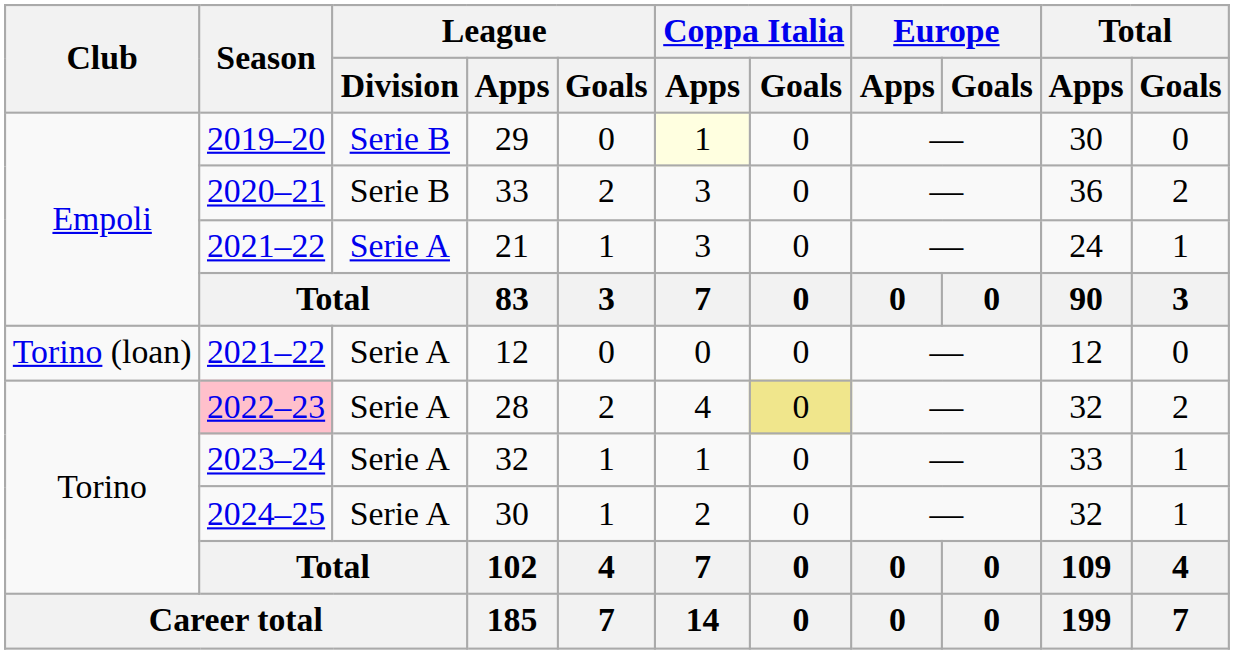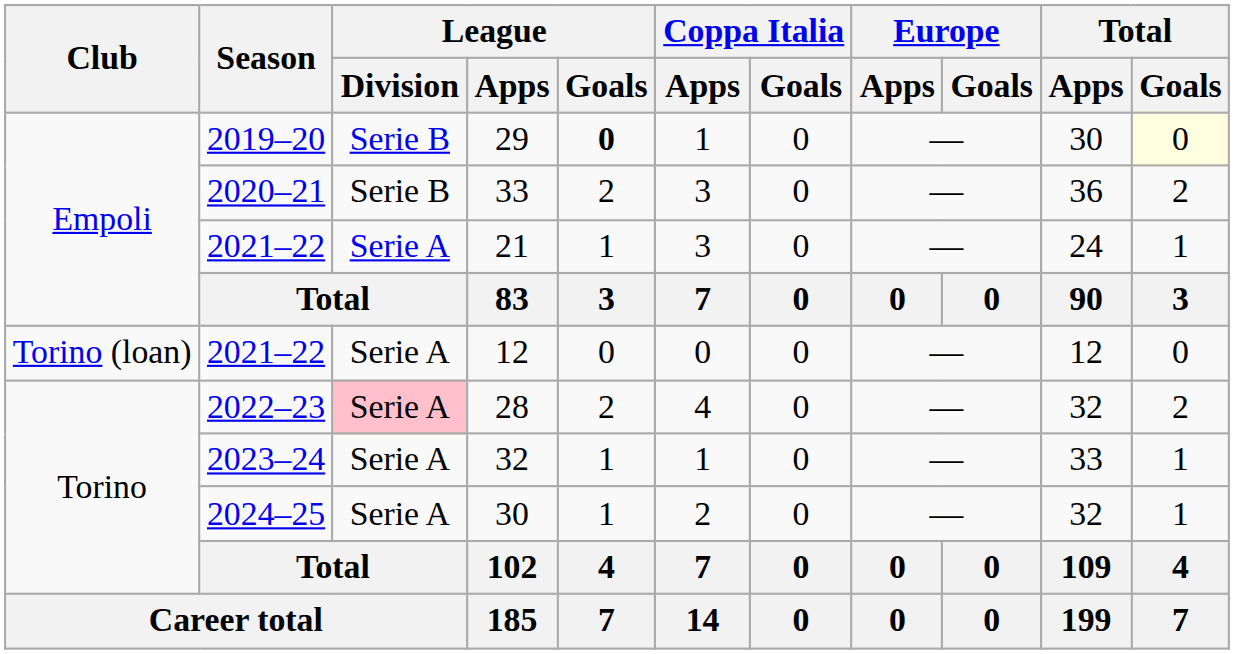(606, 138) normal -> (606, 138) bold
(703, 138) lightyellow background -> (703, 138) no background
(1180, 138) no background -> (1180, 138) lightyellow background
(266, 406) pink background -> (266, 406) no background
(400, 406) no background -> (400, 406) pink background
(801, 406) khaki background -> (801, 406) no background
